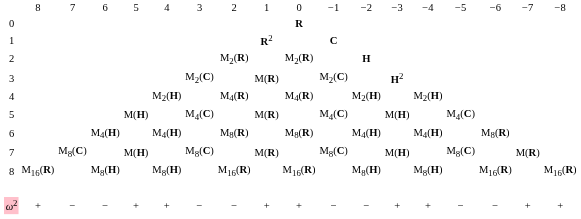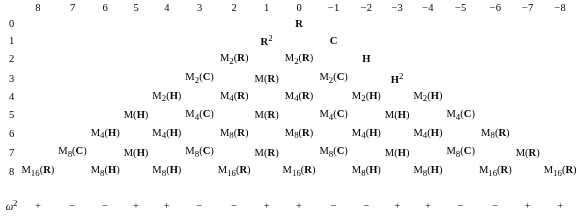(12, 205) pink background -> (12, 205) no background
